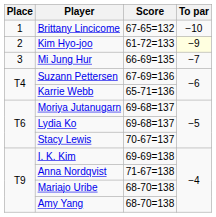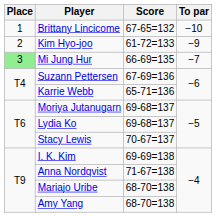(194, 44) lightyellow background -> (194, 44) no background
(20, 60) no background -> (20, 60) lightgreen background
